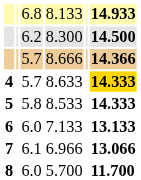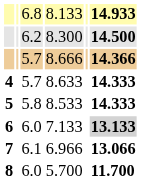(113, 81) gold background -> (113, 81) no background
(113, 126) no background -> (113, 126) lightgrey background
